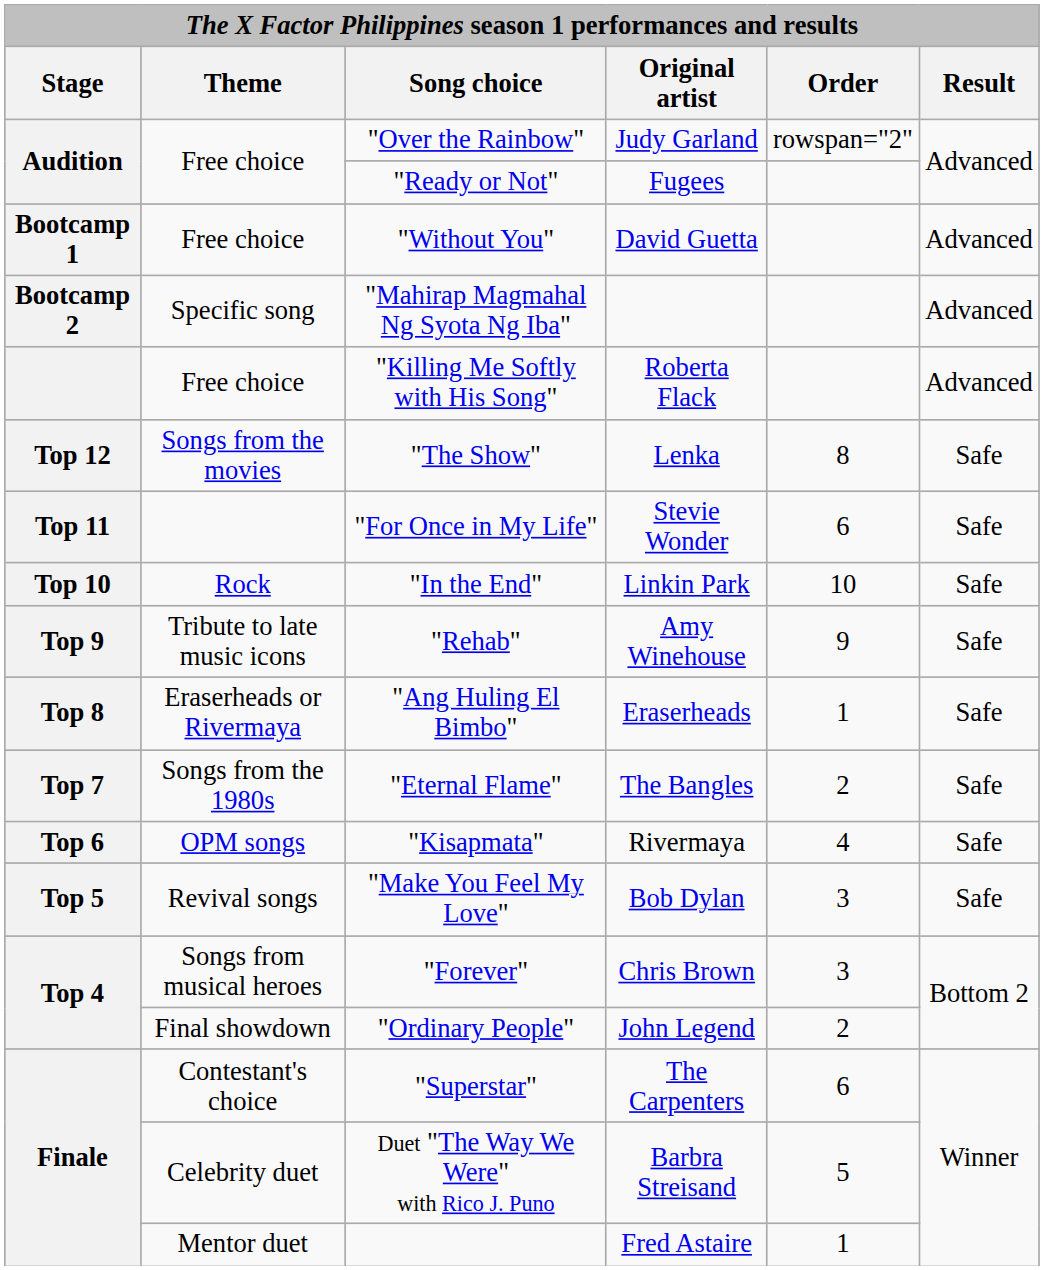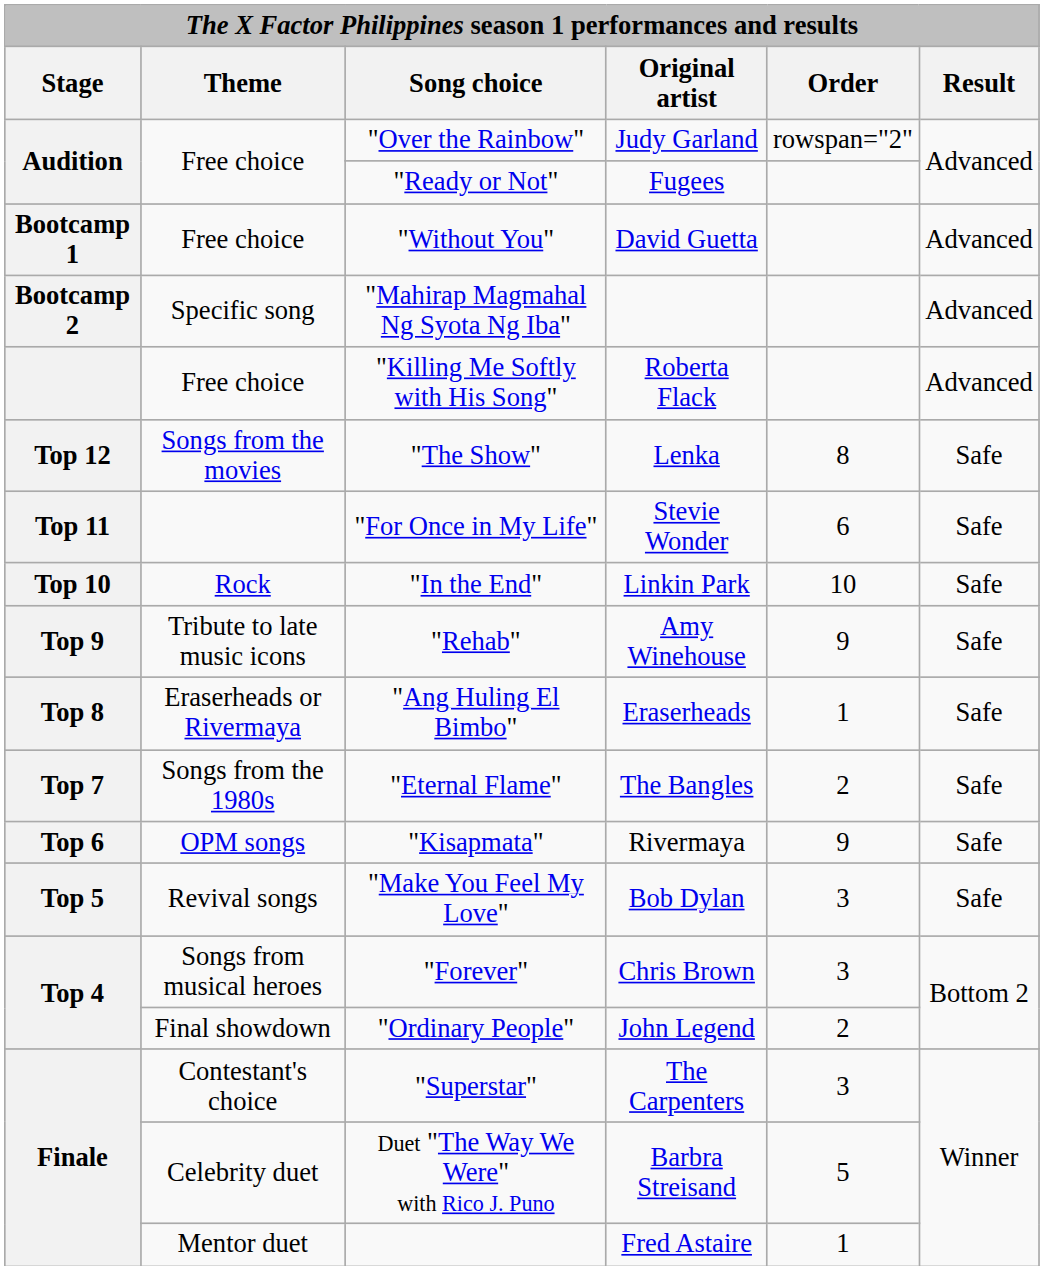(843, 842) 4 -> (843, 842) 9
(843, 1085) 6 -> (843, 1085) 3
